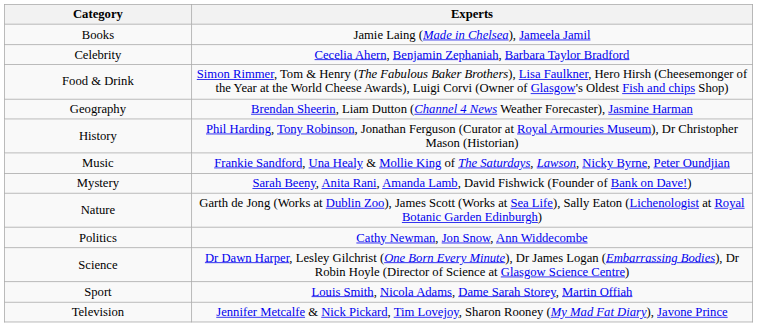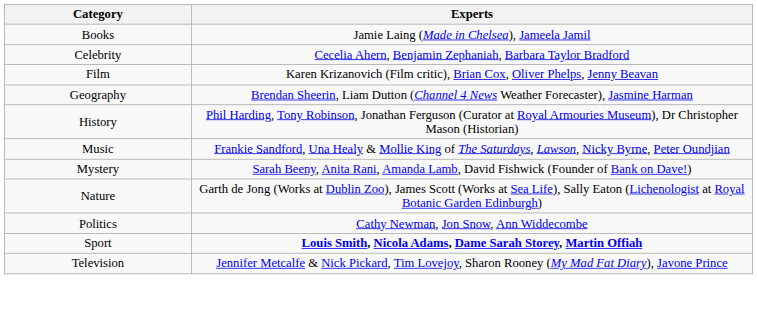+ row: (98, 74)
- row: (98, 81)
- row: (98, 264)
(472, 291) normal -> (472, 243) bold
